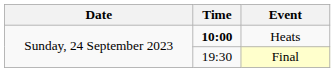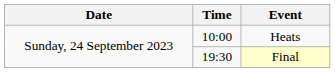(217, 36) bold -> (217, 36) normal
